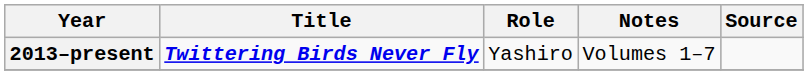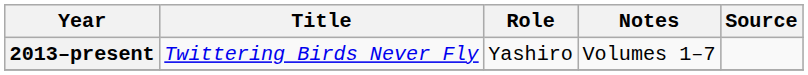(321, 54) bold -> (321, 54) normal
